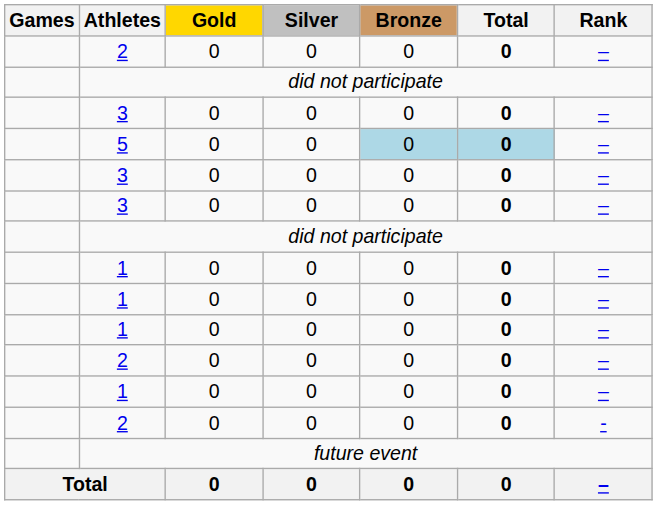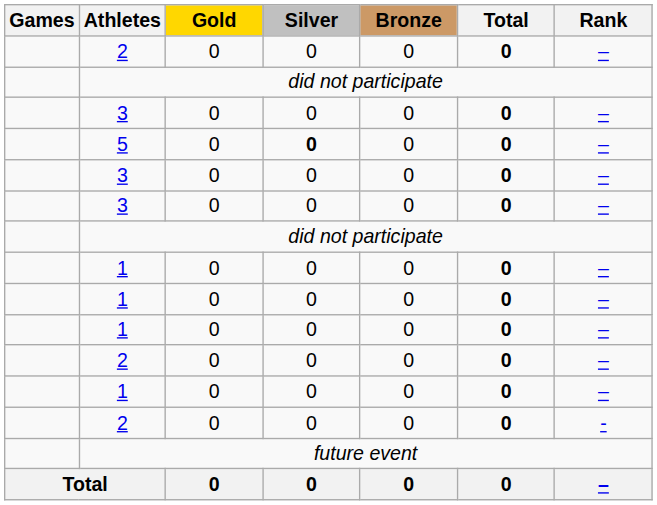(311, 144) normal -> (311, 144) bold
(409, 144) lightblue background -> (409, 144) no background
(506, 144) lightblue background -> (506, 144) no background
